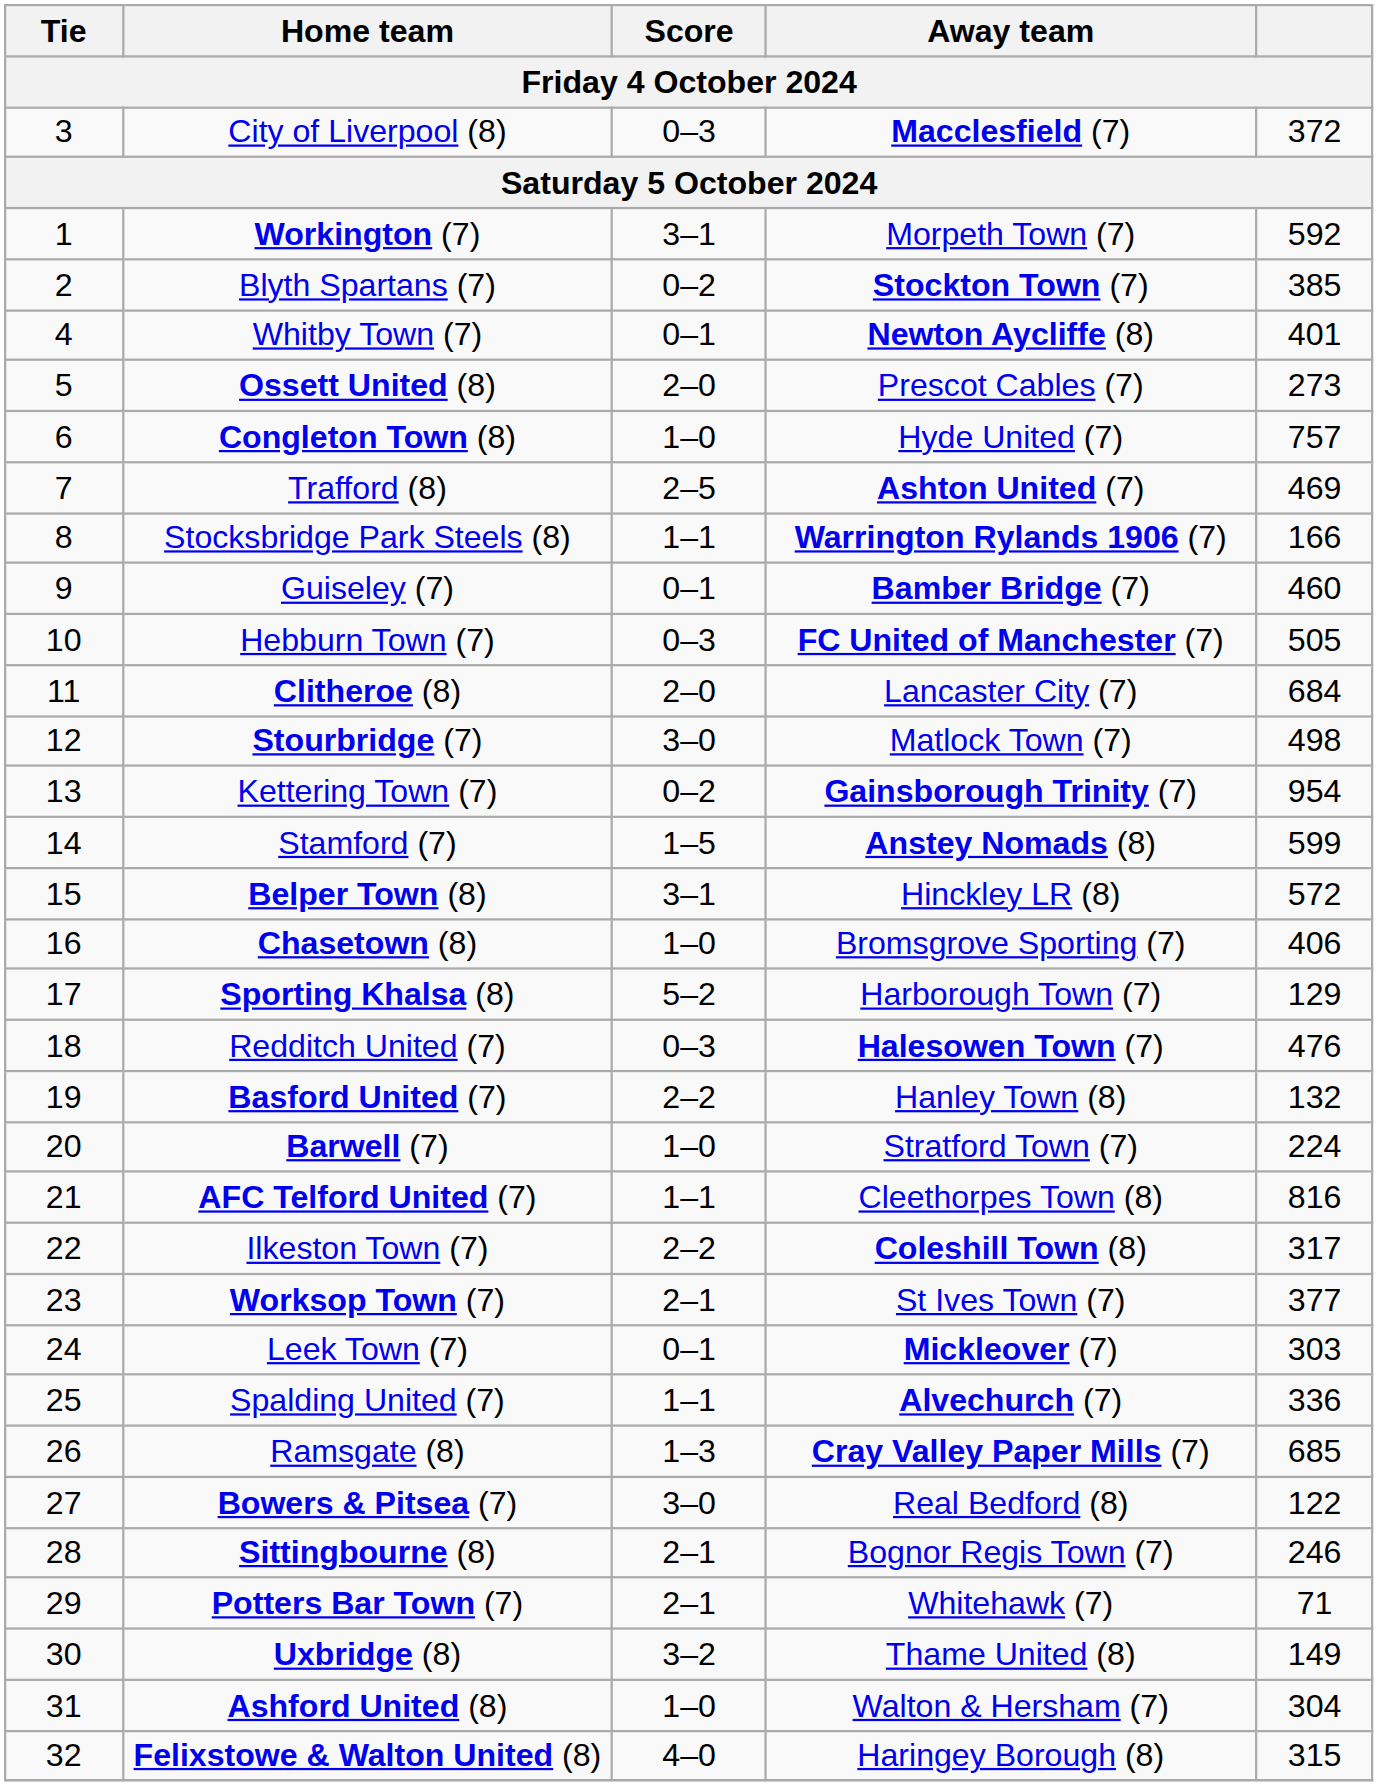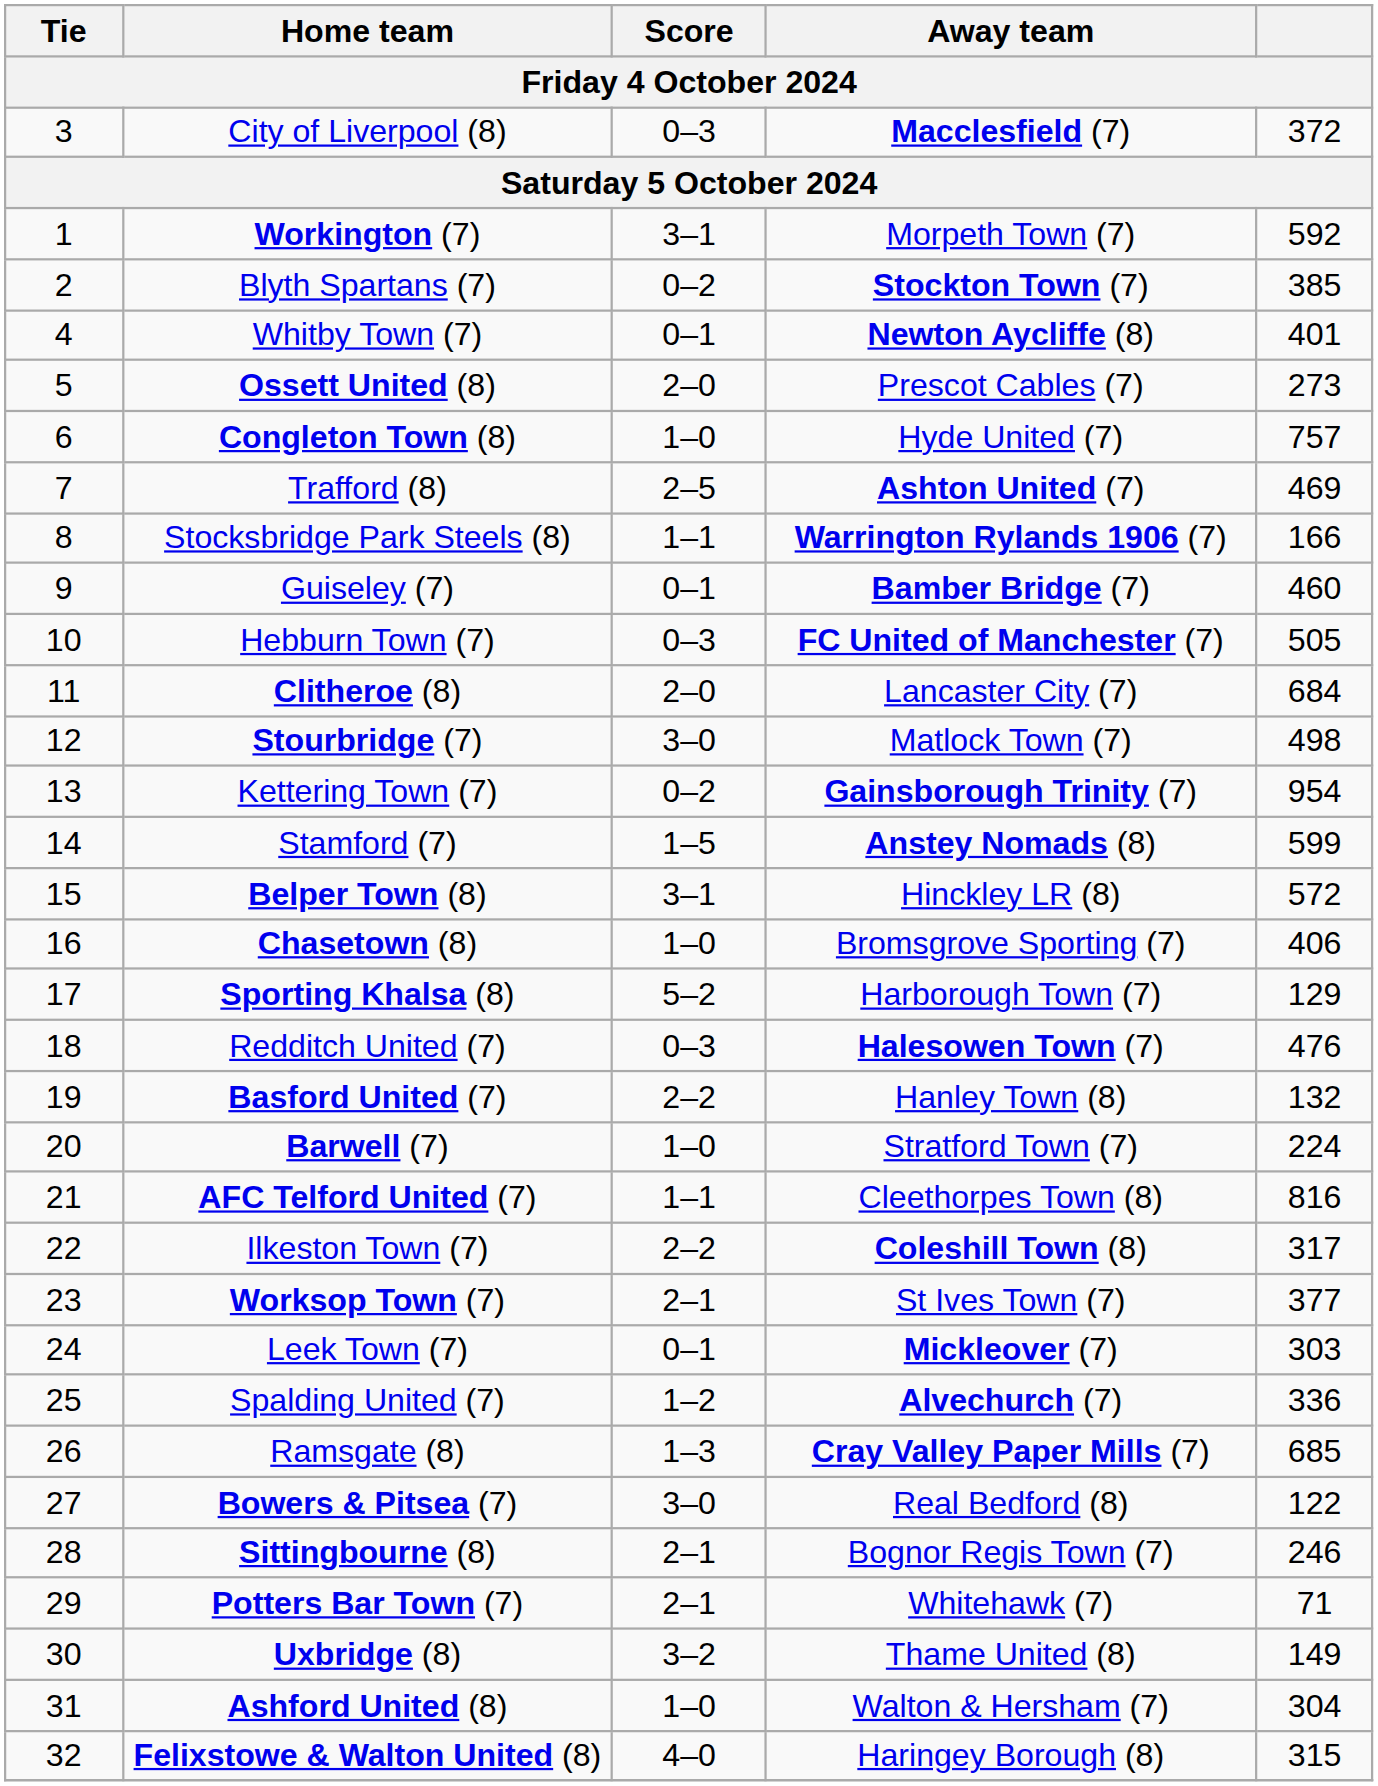(689, 1401) 1–1 -> (689, 1401) 1–2
